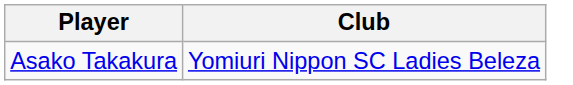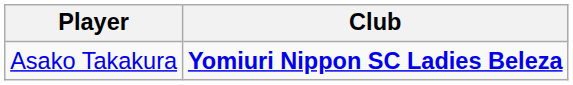(364, 60) normal -> (375, 60) bold
